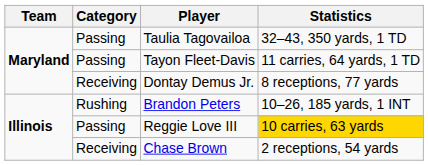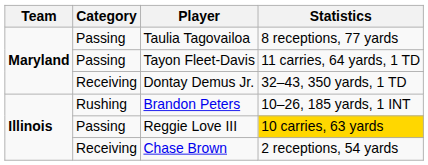(334, 38) 32–43, 350 yards, 1 TD -> (330, 38) 8 receptions, 77 yards
(330, 82) 8 receptions, 77 yards -> (334, 82) 32–43, 350 yards, 1 TD
